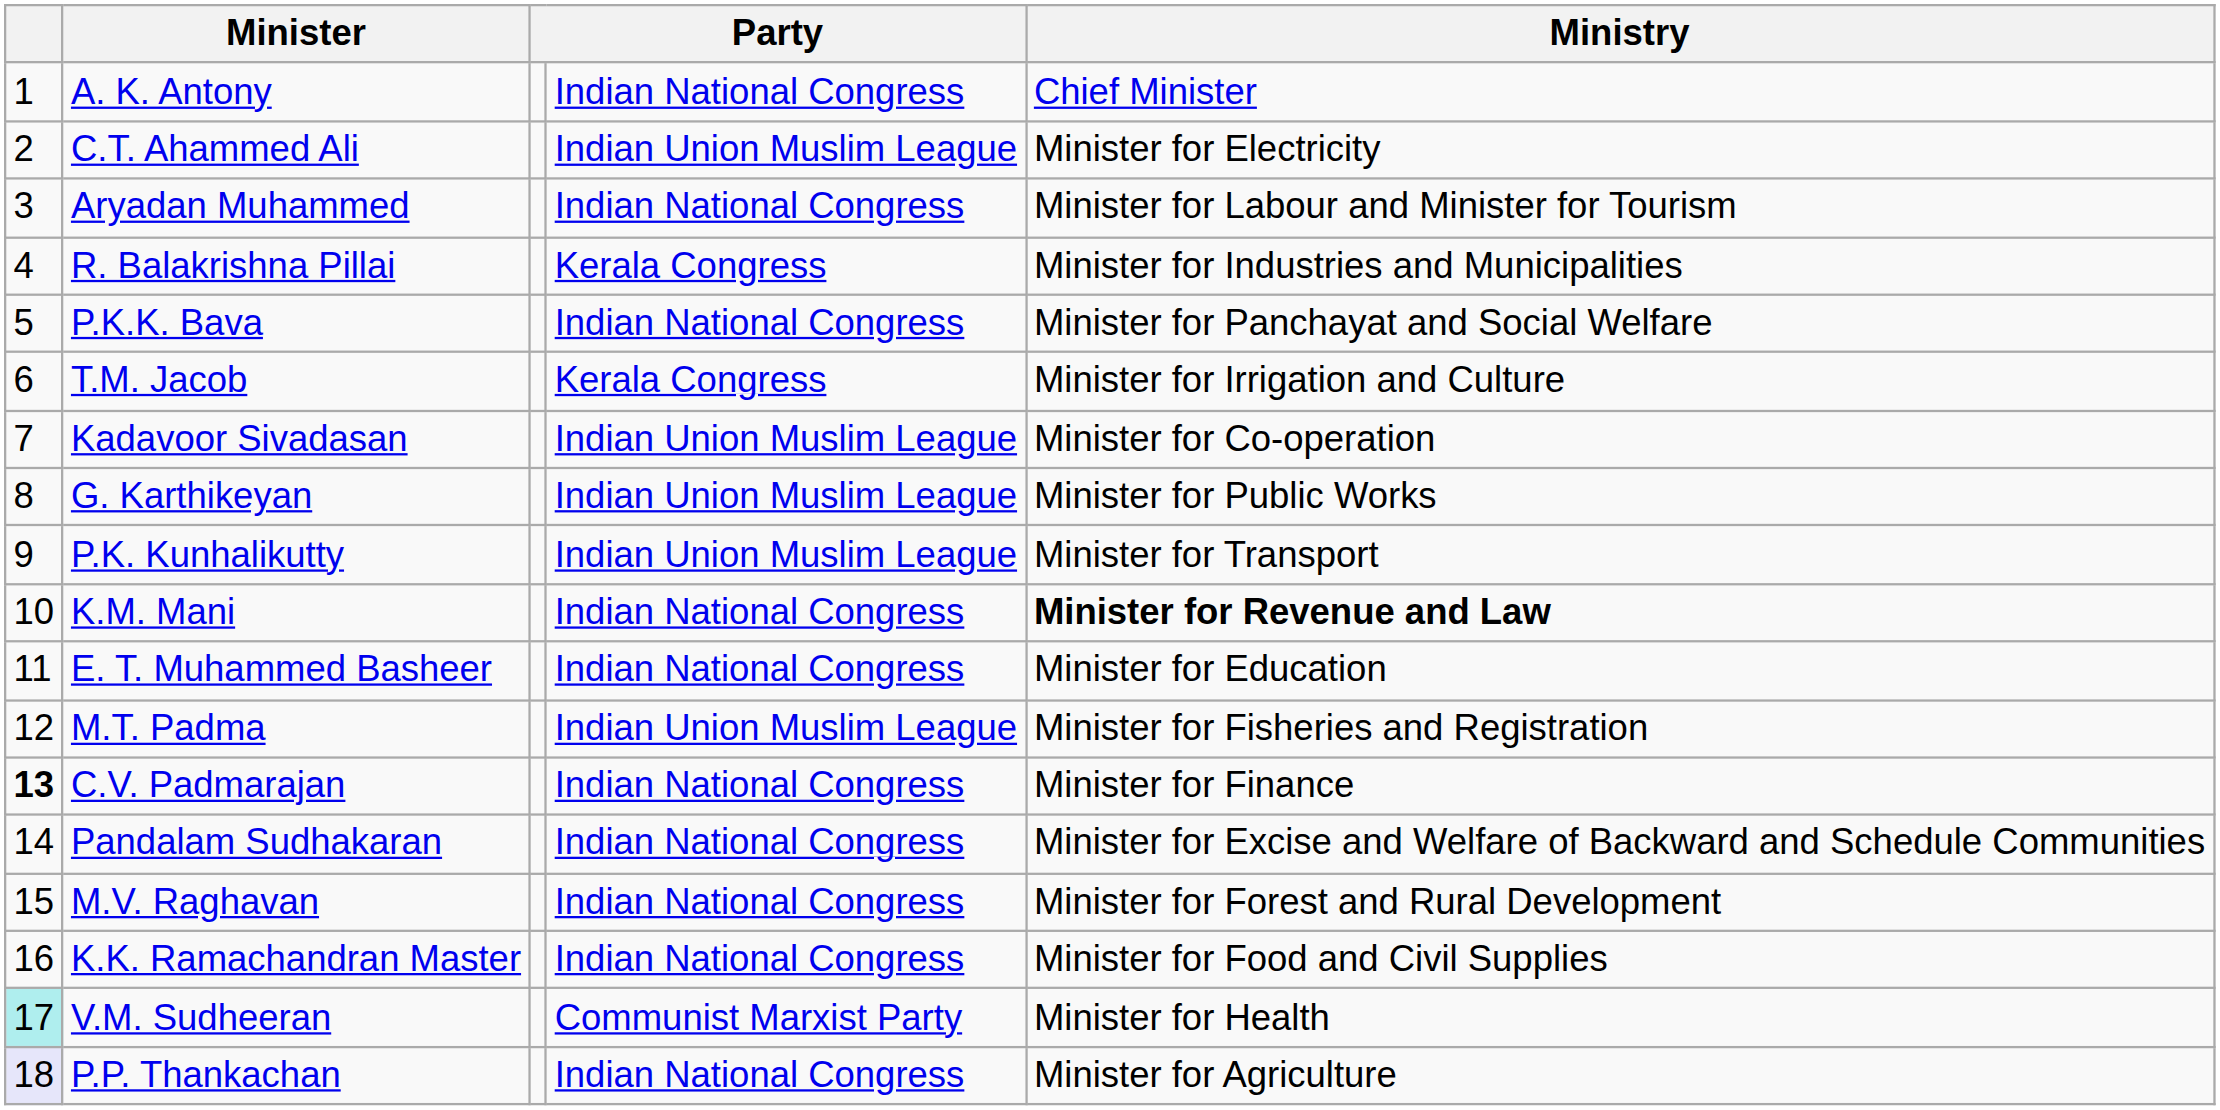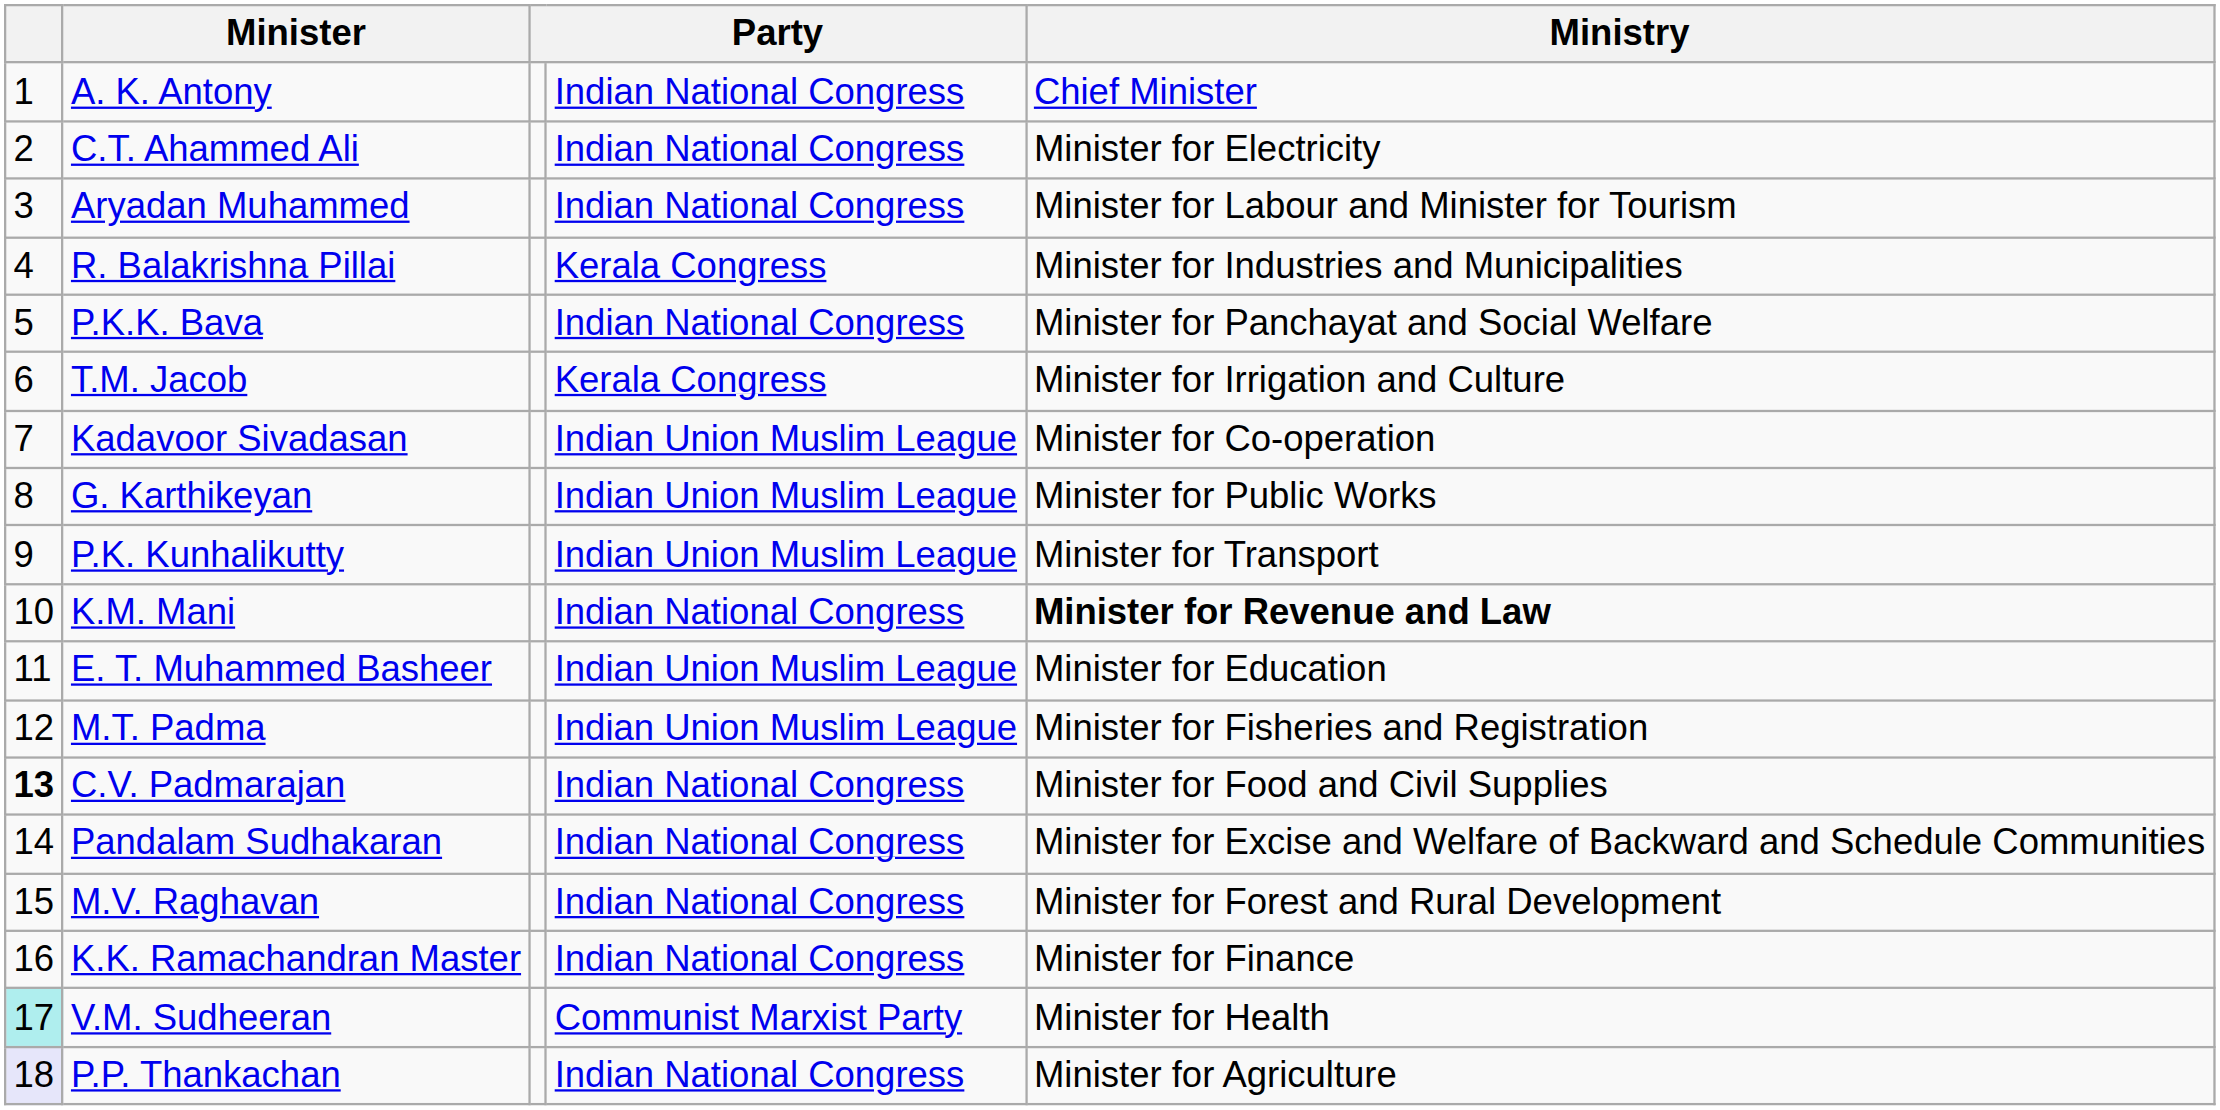(786, 149) Indian Union Muslim League -> (760, 149) Indian National Congress
(760, 669) Indian National Congress -> (786, 669) Indian Union Muslim League
(1194, 785) Minister for Finance -> (1321, 785) Minister for Food and Civil Supplies
(1321, 959) Minister for Food and Civil Supplies -> (1194, 959) Minister for Finance
